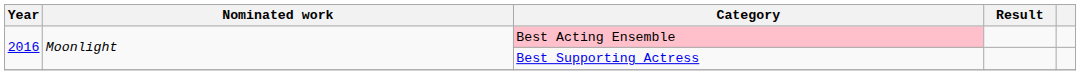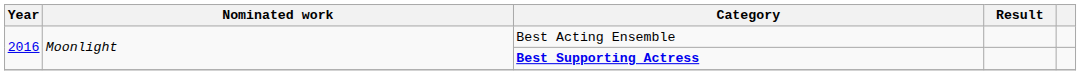(596, 37) pink background -> (596, 37) no background
(608, 59) normal -> (608, 59) bold
